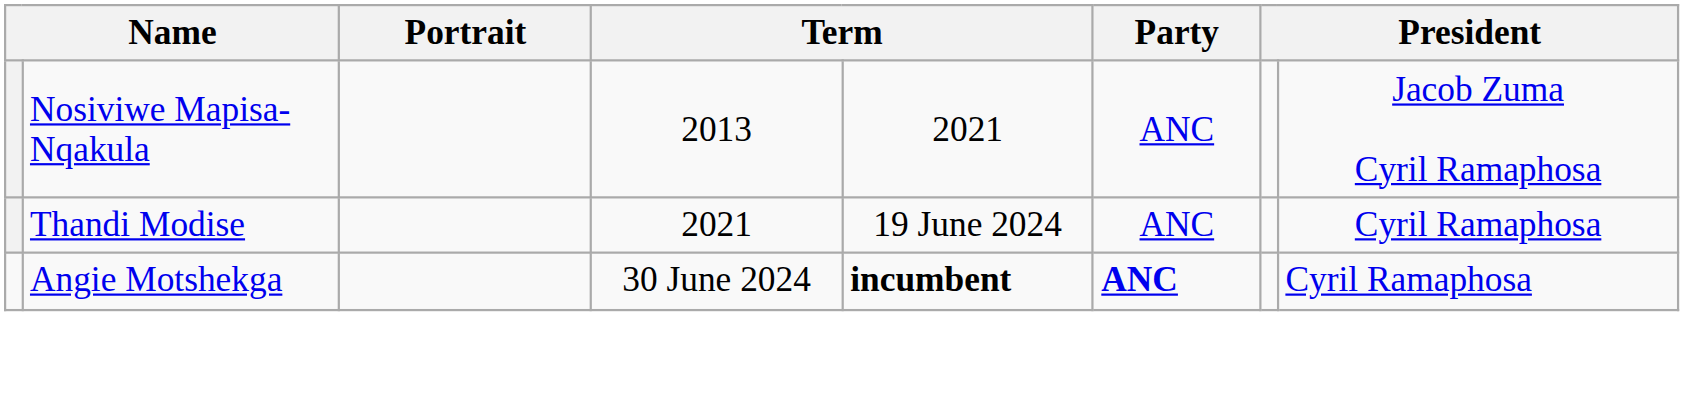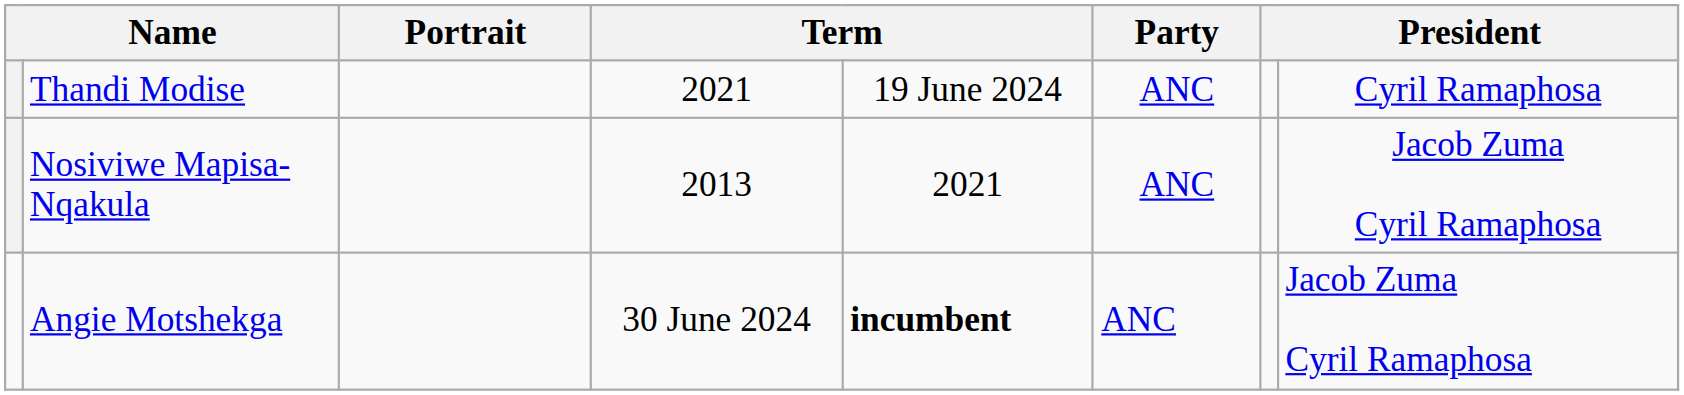rows swapped: (160, 128) <-> (138, 224)
(1140, 280) bold -> (1139, 320) normal
(1409, 280) Cyril Ramaphosa -> (1409, 320) Jacob Zuma Cyril Ramaphosa
